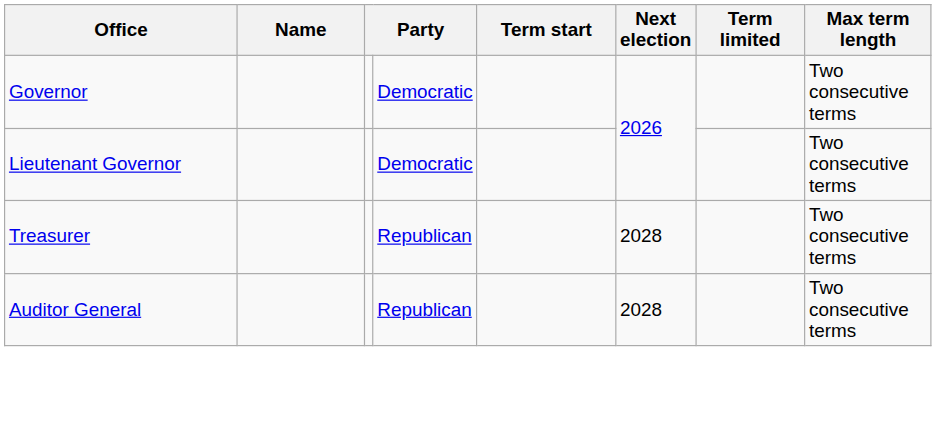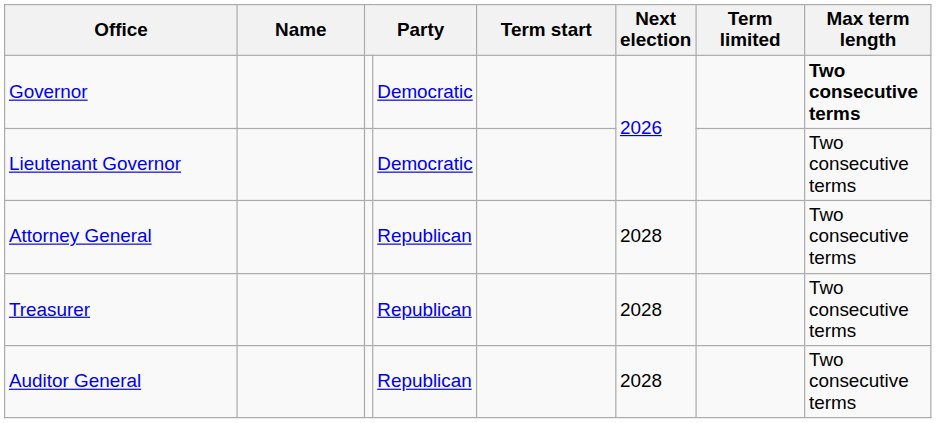(859, 91) normal -> (864, 91) bold
+ row: (80, 236)
